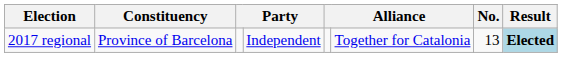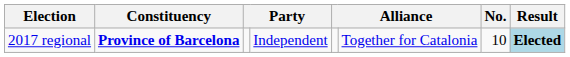(165, 40) normal -> (169, 40) bold
(492, 40) 13 -> (499, 40) 10
